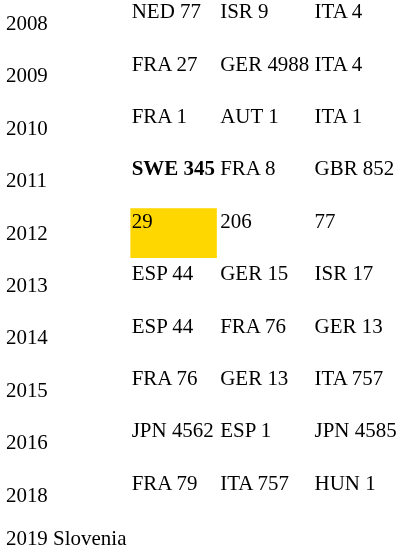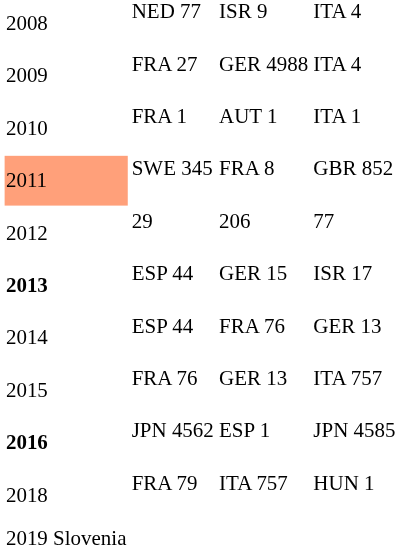(27, 180) no background -> (27, 180) lightsalmon background
(173, 168) bold -> (172, 168) normal
(142, 221) gold background -> (142, 221) no background
(27, 285) normal -> (27, 285) bold
(27, 442) normal -> (27, 442) bold
